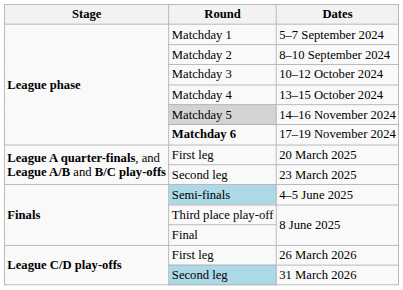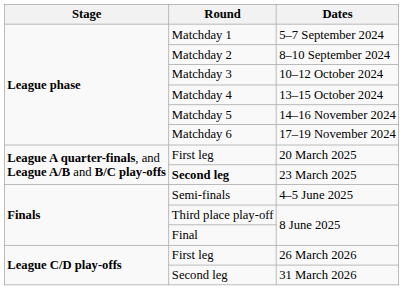(202, 114) lightgrey background -> (202, 114) no background
(204, 134) bold -> (202, 134) normal
(200, 174) normal -> (200, 174) bold
(201, 194) lightblue background -> (201, 194) no background
(200, 275) lightblue background -> (200, 275) no background
